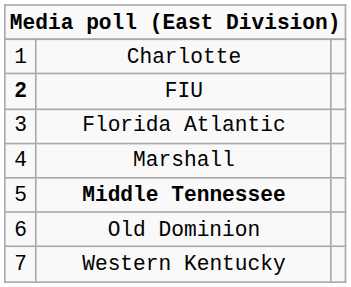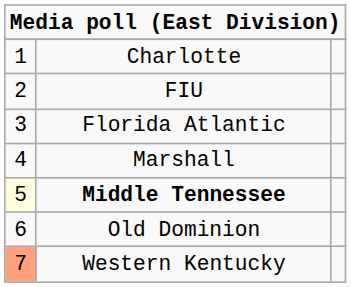(21, 91) bold -> (21, 91) normal
(21, 195) no background -> (21, 195) lightyellow background
(21, 264) no background -> (21, 264) lightsalmon background
